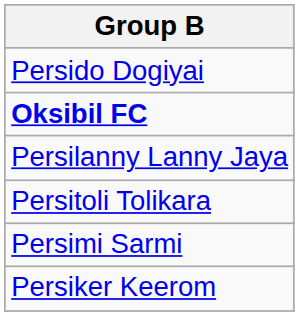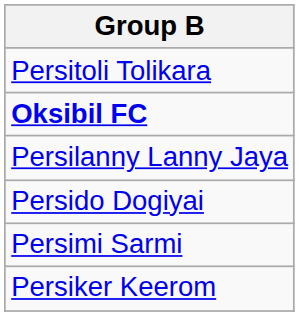(108, 69) Persido Dogiyai -> (111, 69) Persitoli Tolikara
(111, 200) Persitoli Tolikara -> (108, 200) Persido Dogiyai
